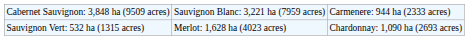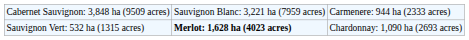(230, 27) normal -> (233, 27) bold
